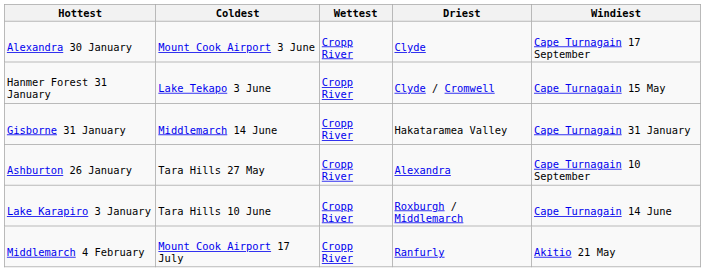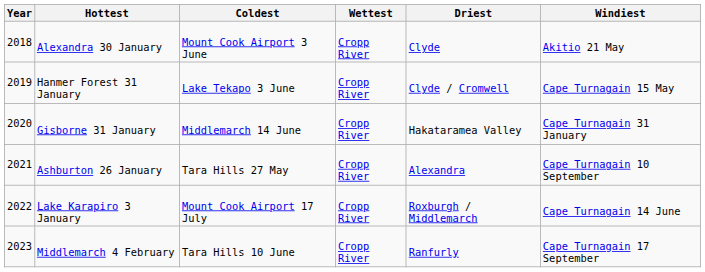+ column: (19, 13)
(587, 48) Cape Turnagain 17 September -> (584, 48) Akitio 21 May
(215, 212) Tara Hills 10 June -> (248, 212) Mount Cook Airport 17 July
(224, 253) Mount Cook Airport 17 July -> (238, 253) Tara Hills 10 June
(575, 253) Akitio 21 May -> (596, 253) Cape Turnagain 17 September
